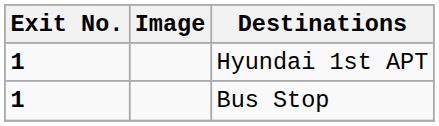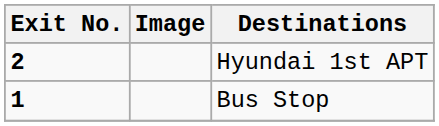(18, 62) 1 -> (18, 62) 2
